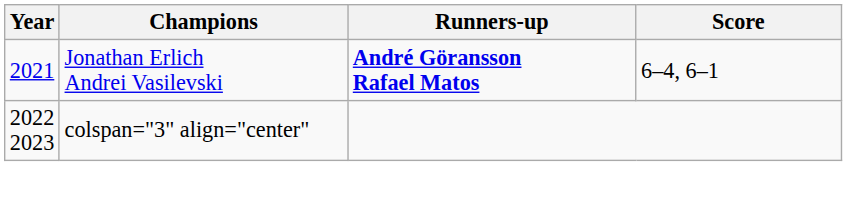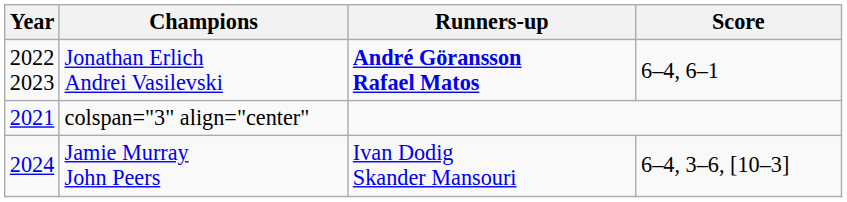(32, 69) 2021 -> (32, 69) 2022 2023
(32, 130) 2022 2023 -> (32, 117) 2021
+ row: (127, 165)
